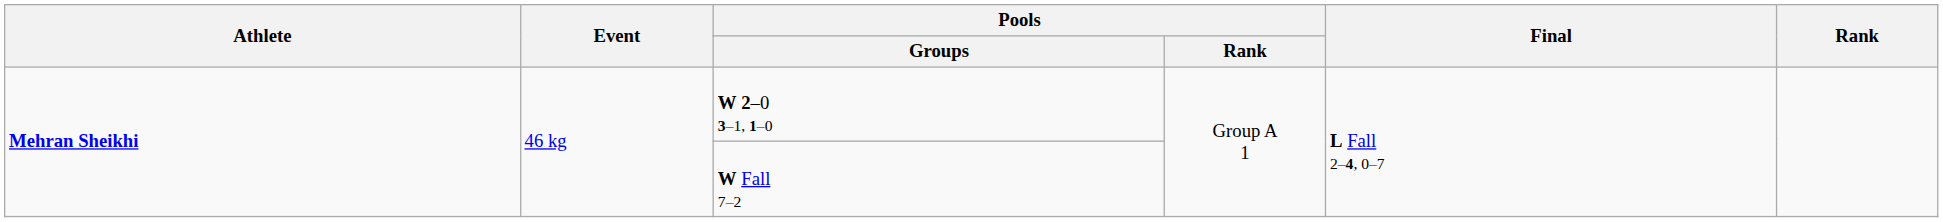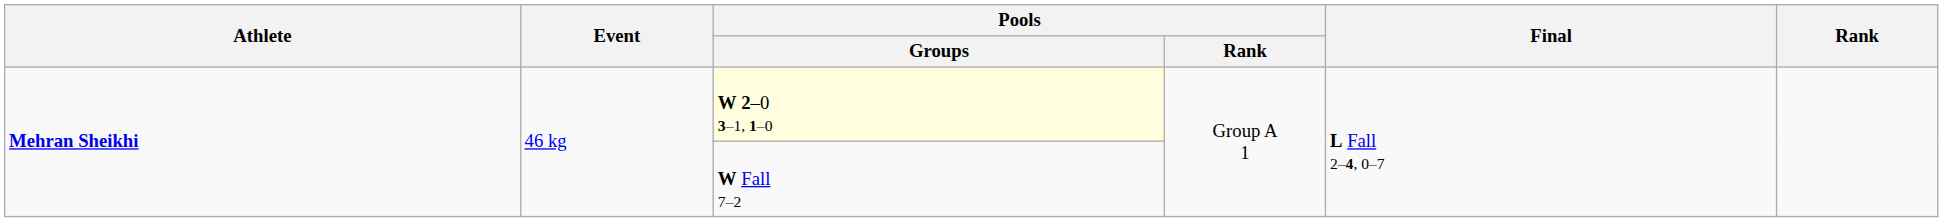(745, 115) no background -> (745, 115) lightyellow background
